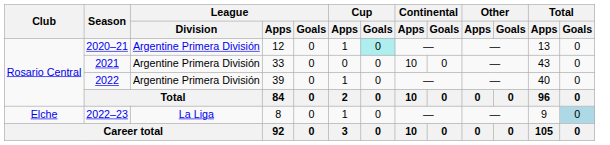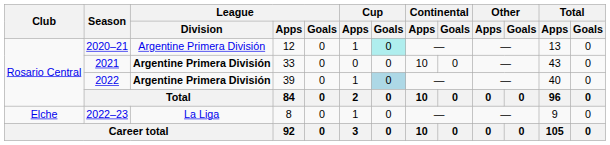(196, 64) normal -> (202, 64) bold
(196, 81) normal -> (202, 81) bold
(378, 81) no background -> (389, 81) lightblue background
(577, 115) lightblue background -> (588, 115) no background
